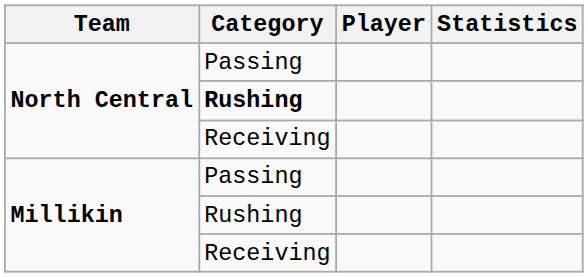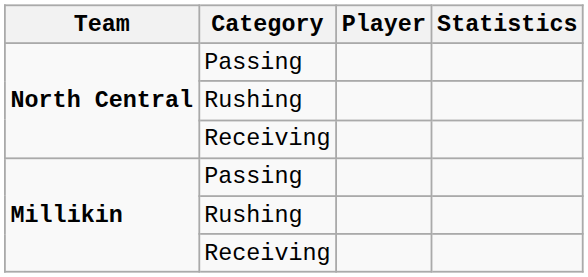(253, 101) bold -> (253, 101) normal
